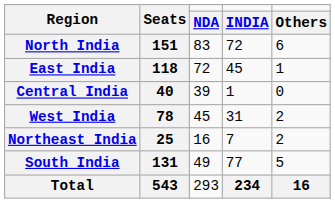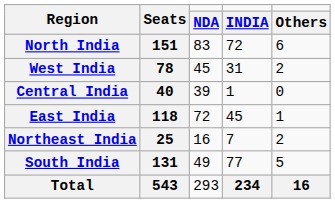rows swapped: (72, 116) <-> (72, 70)
